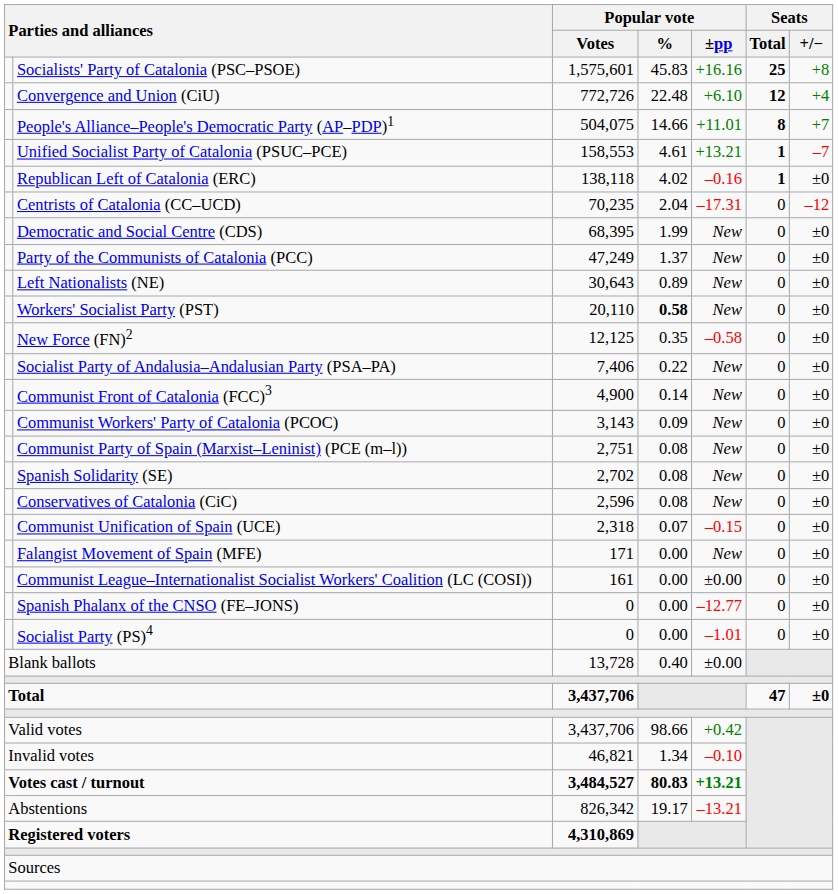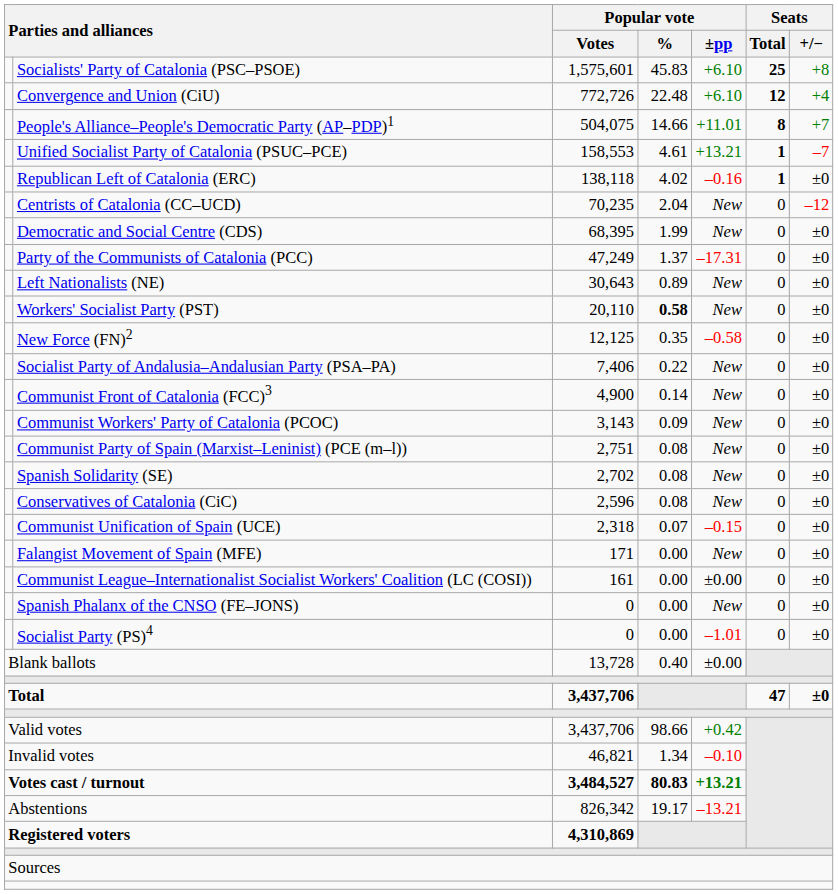(719, 69) +16.16 -> (723, 69) +6.10
(719, 204) –17.31 -> (727, 204) New
(727, 257) New -> (719, 257) –17.31
(719, 605) –12.77 -> (727, 605) New
